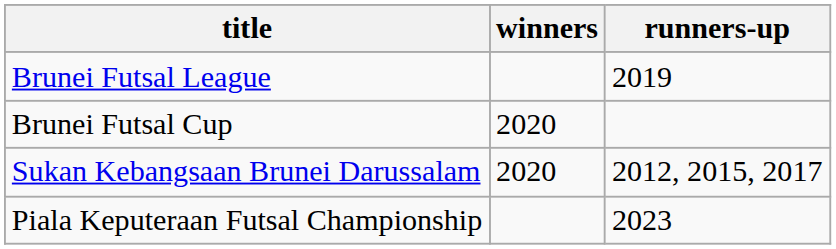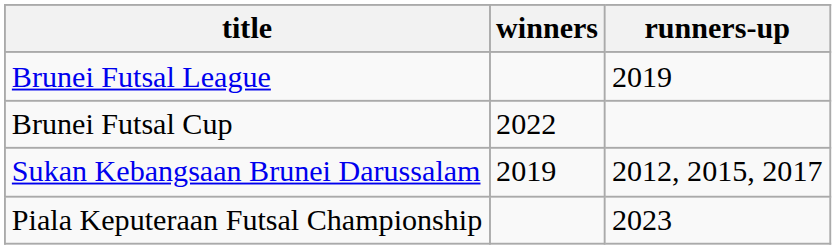(526, 123) 2020 -> (526, 123) 2022
(526, 171) 2020 -> (526, 171) 2019
